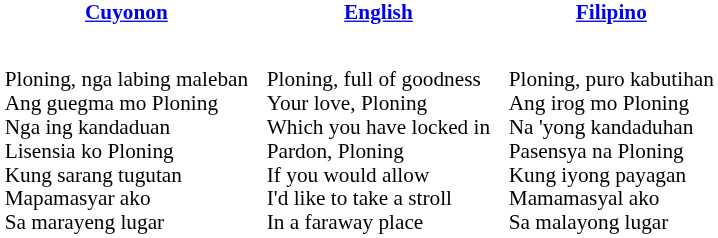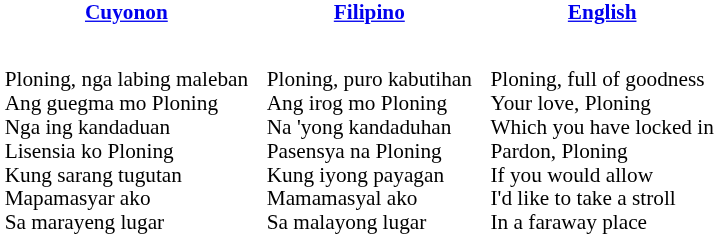columns swapped: (611, 12) <-> (378, 12)
